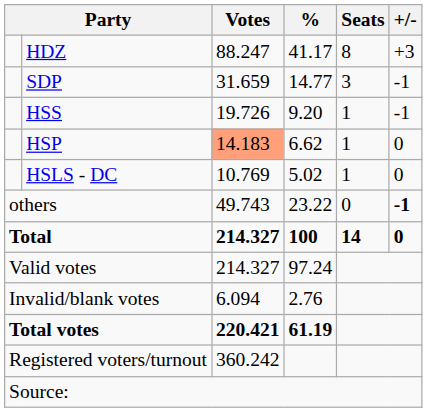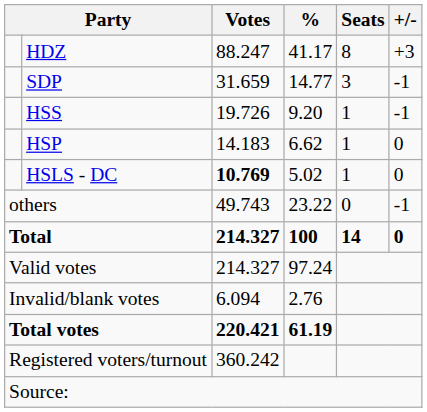(243, 143) lightsalmon background -> (243, 143) no background
(243, 174) normal -> (243, 174) bold
(402, 205) bold -> (402, 205) normal
